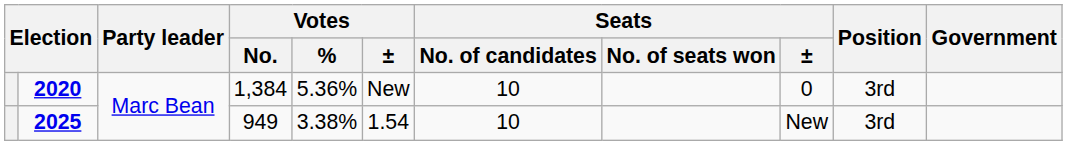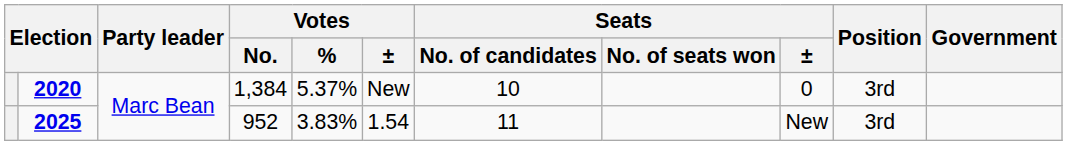(327, 88) 5.36% -> (327, 88) 5.37%
(260, 122) 949 -> (260, 122) 952
(327, 122) 3.38% -> (327, 122) 3.83%
(508, 122) 10 -> (508, 122) 11
